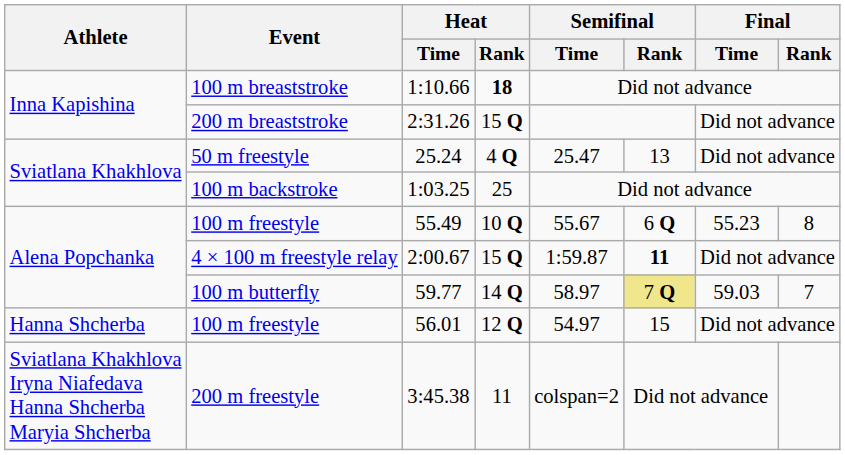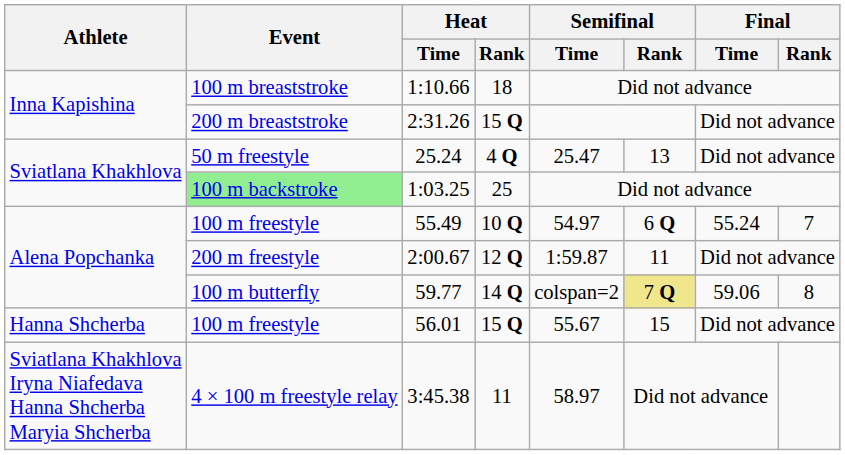(502, 87) bold -> (502, 87) normal
(264, 189) no background -> (264, 189) lightgreen background
(577, 223) 55.67 -> (577, 223) 54.97
(737, 223) 55.23 -> (737, 223) 55.24
(809, 223) 8 -> (809, 223) 7
(294, 257) 4 × 100 m freestyle relay -> (255, 257) 200 m freestyle
(502, 257) 15 Q -> (502, 257) 12 Q
(660, 257) bold -> (660, 257) normal
(577, 291) 58.97 -> (577, 291) colspan=2
(737, 291) 59.03 -> (737, 291) 59.06
(809, 291) 7 -> (809, 291) 8
(502, 325) 12 Q -> (502, 325) 15 Q
(577, 325) 54.97 -> (577, 325) 55.67
(255, 396) 200 m freestyle -> (294, 396) 4 × 100 m freestyle relay
(577, 396) colspan=2 -> (577, 396) 58.97
